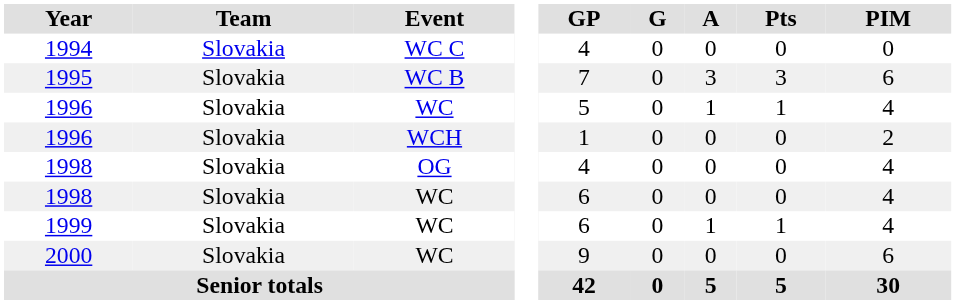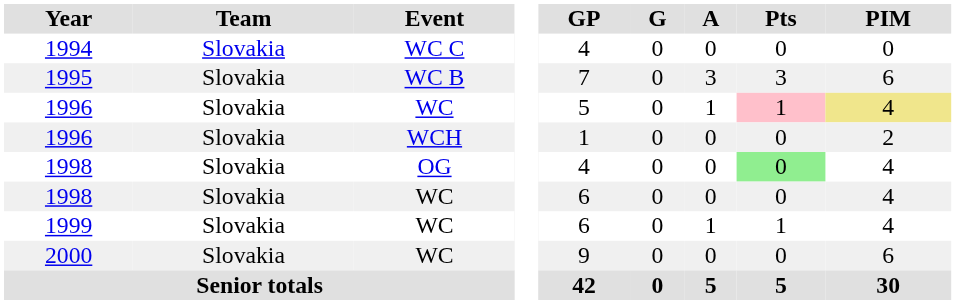(781, 107) no background -> (781, 107) pink background
(888, 107) no background -> (888, 107) khaki background
(781, 166) no background -> (781, 166) lightgreen background
